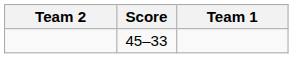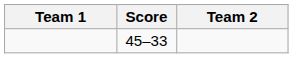columns swapped: (232, 17) <-> (61, 17)
